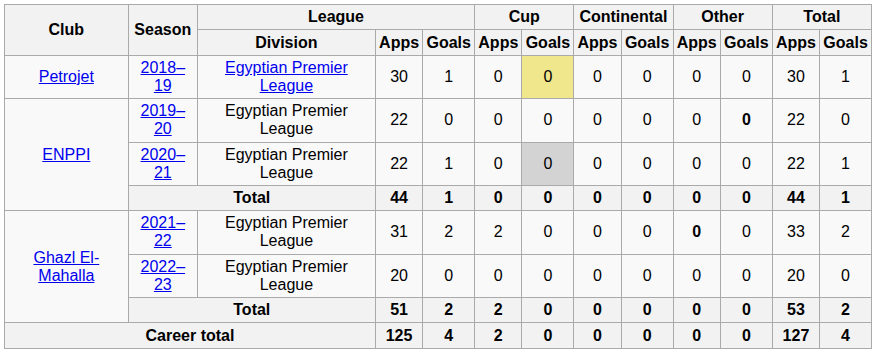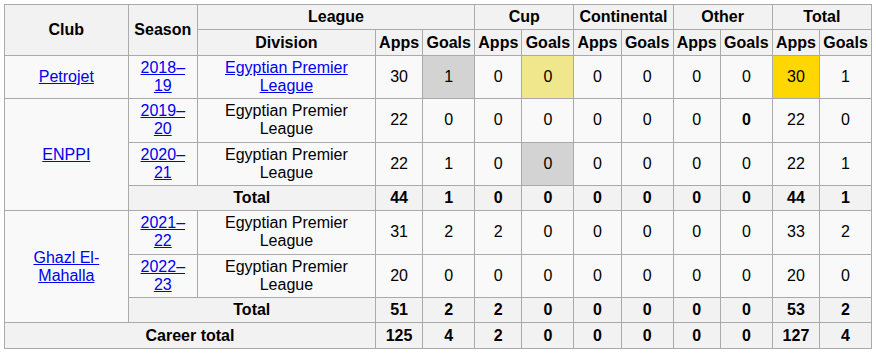(449, 76) no background -> (449, 76) lightgrey background
(796, 76) no background -> (796, 76) gold background
(697, 232) bold -> (697, 232) normal
